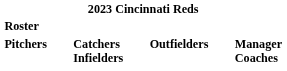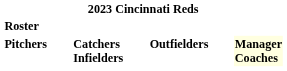(258, 51) no background -> (258, 51) lightyellow background
